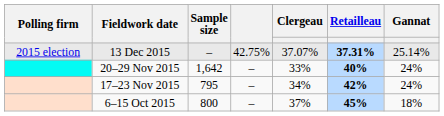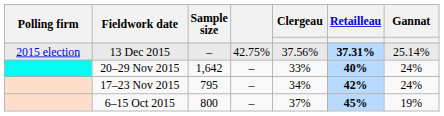(300, 52) 37.07% -> (300, 52) 37.56%
(411, 103) 18% -> (411, 103) 19%
